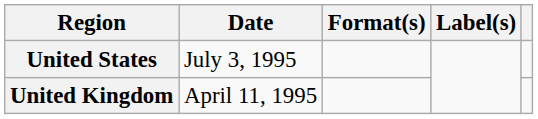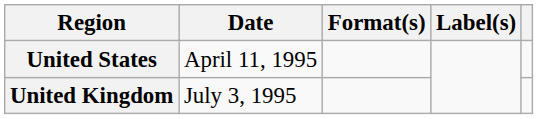(240, 58) July 3, 1995 -> (251, 58) April 11, 1995
(251, 95) April 11, 1995 -> (240, 95) July 3, 1995
